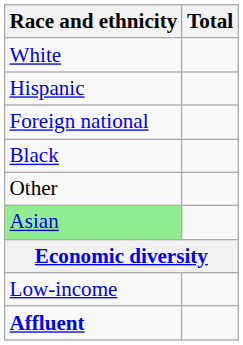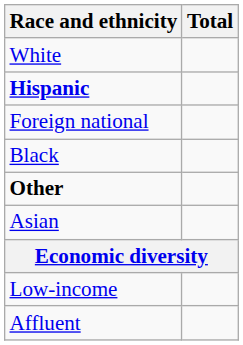(47, 88) normal -> (49, 88) bold
(34, 188) normal -> (37, 188) bold
(34, 222) lightgreen background -> (34, 222) no background
(47, 322) bold -> (45, 322) normal
